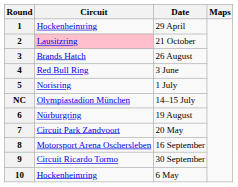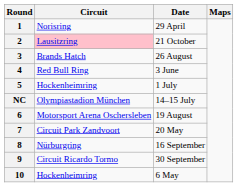(67, 26) Hockenheimring -> (54, 26) Norisring
(54, 85) Norisring -> (67, 85) Hockenheimring
(59, 115) Nürburgring -> (94, 115) Motorsport Arena Oschersleben
(94, 144) Motorsport Arena Oschersleben -> (59, 144) Nürburgring
